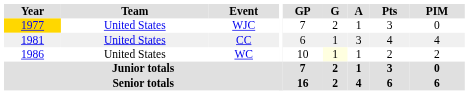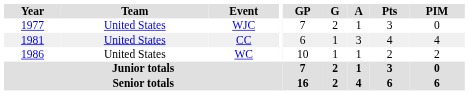(33, 25) gold background -> (33, 25) no background
(335, 54) lightyellow background -> (335, 54) no background
